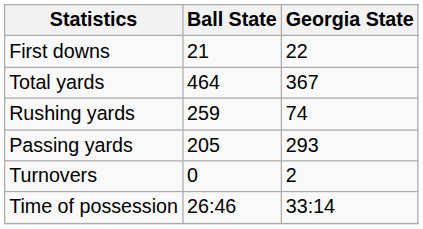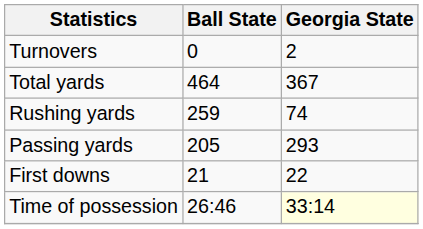rows swapped: (59, 51) <-> (53, 176)
(310, 207) no background -> (310, 207) lightyellow background
